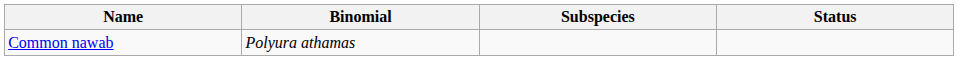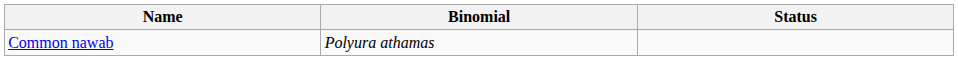- column: (598, 17)
